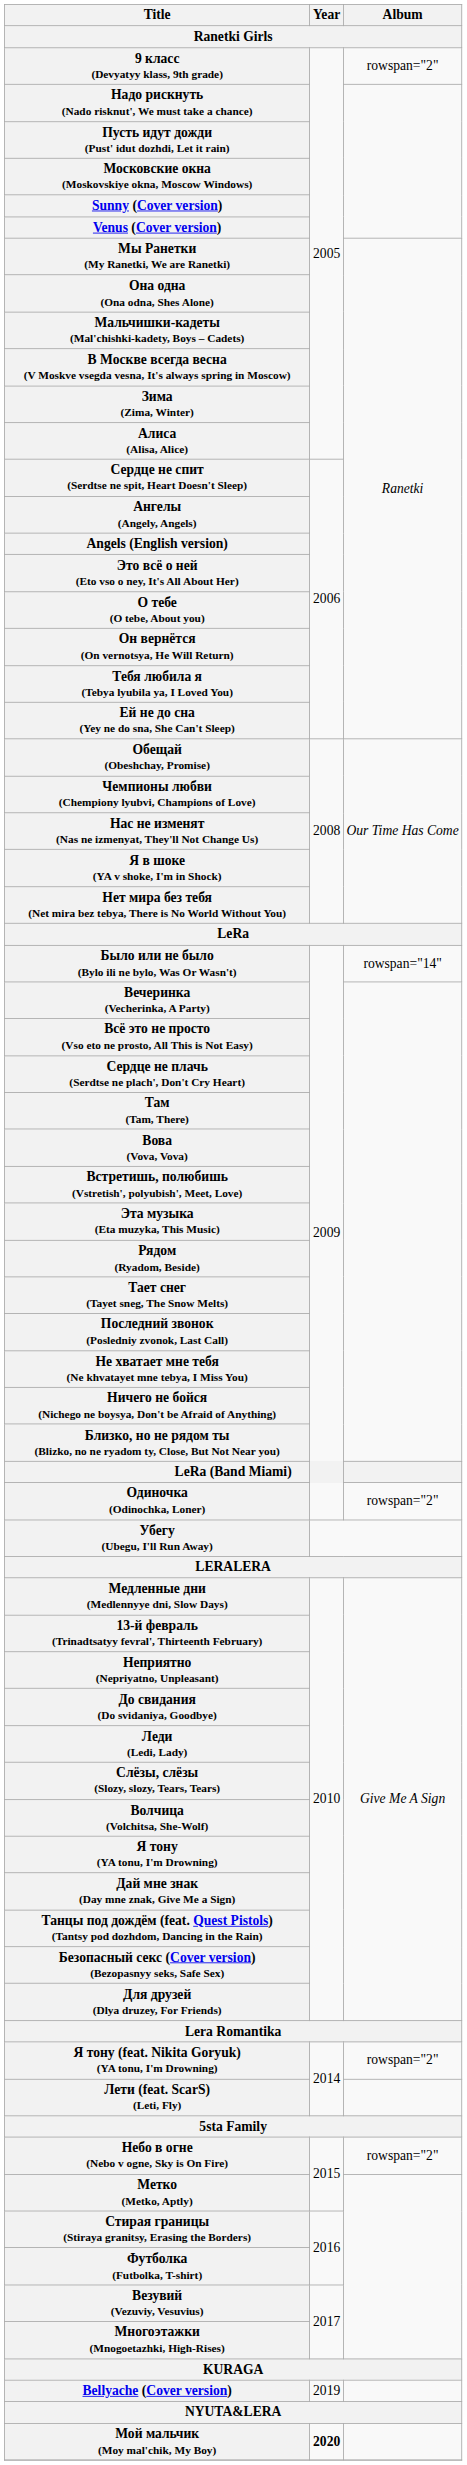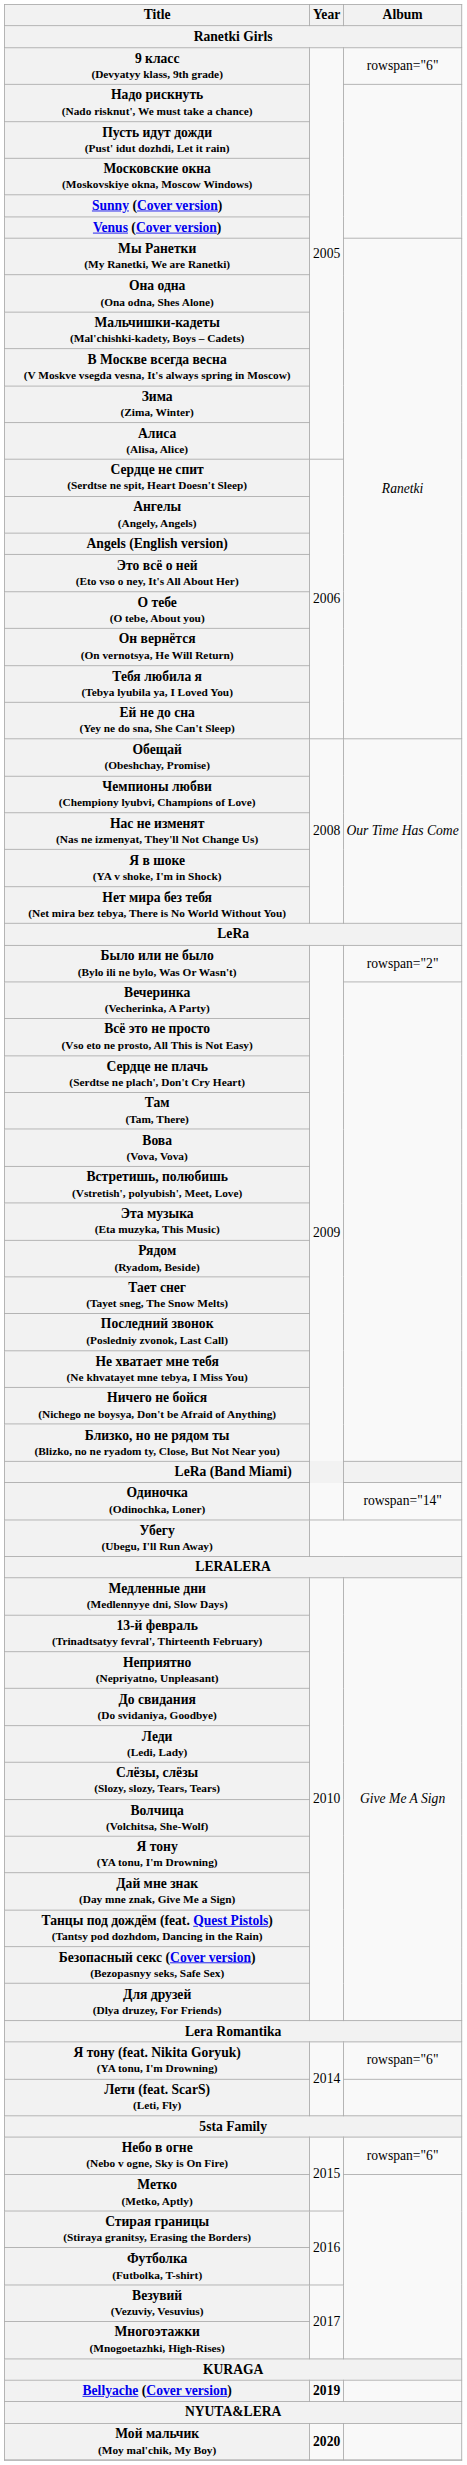(403, 66) rowspan="2" -> (403, 66) rowspan="6"
(403, 963) rowspan="14" -> (403, 963) rowspan="2"
(403, 1501) rowspan="2" -> (403, 1501) rowspan="14"
(403, 2060) rowspan="2" -> (403, 2060) rowspan="6"
(403, 2155) rowspan="2" -> (403, 2155) rowspan="6"
(327, 2390) normal -> (327, 2390) bold
